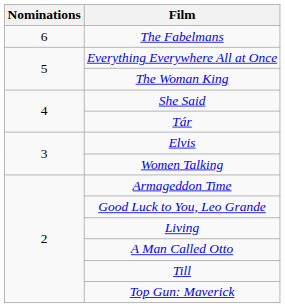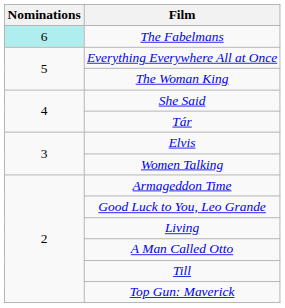(44, 36) no background -> (44, 36) paleturquoise background
